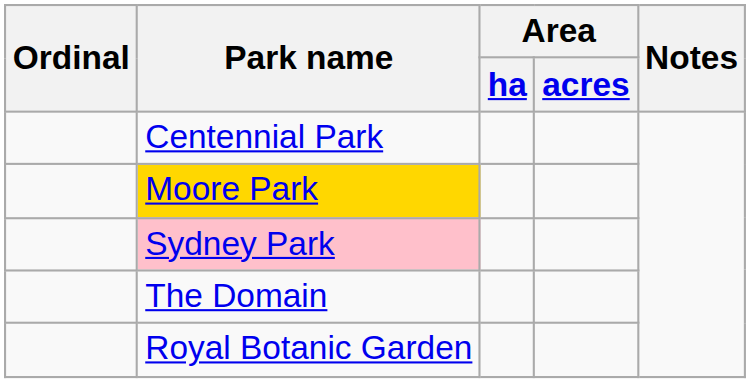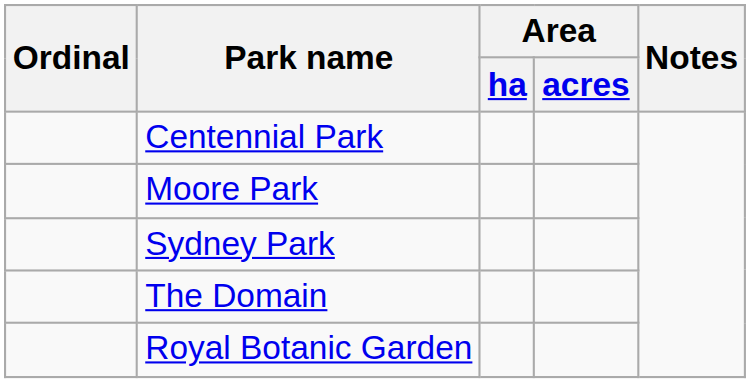(232, 190) gold background -> (232, 190) no background
(240, 243) pink background -> (240, 243) no background
